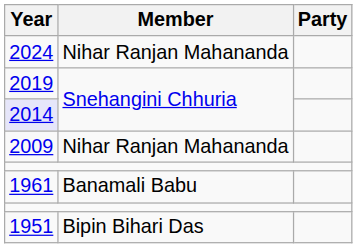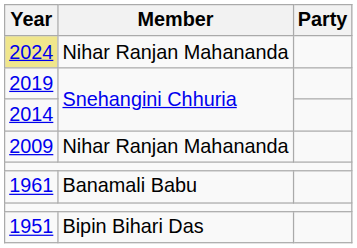(31, 51) no background -> (31, 51) khaki background
(31, 114) lavender background -> (31, 114) no background
